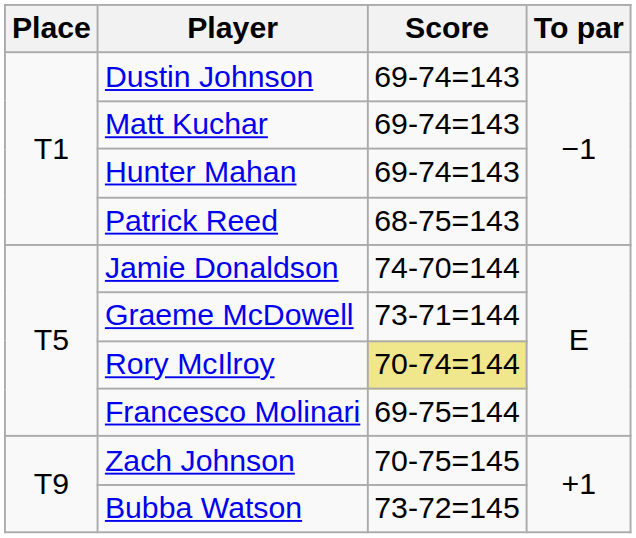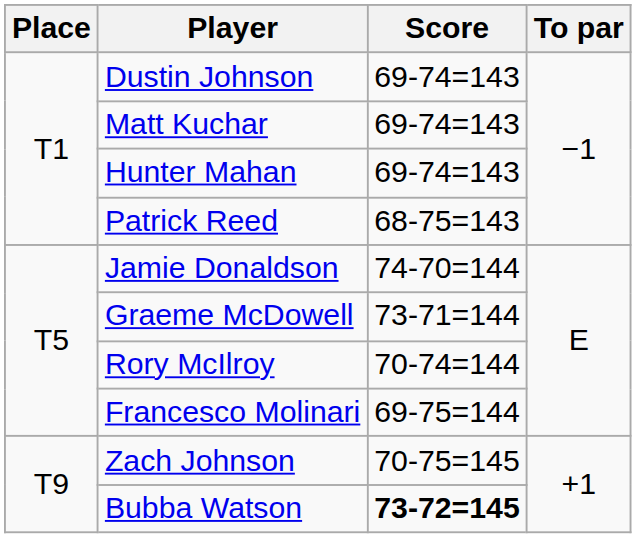(447, 364) khaki background -> (447, 364) no background
(447, 508) normal -> (447, 508) bold
